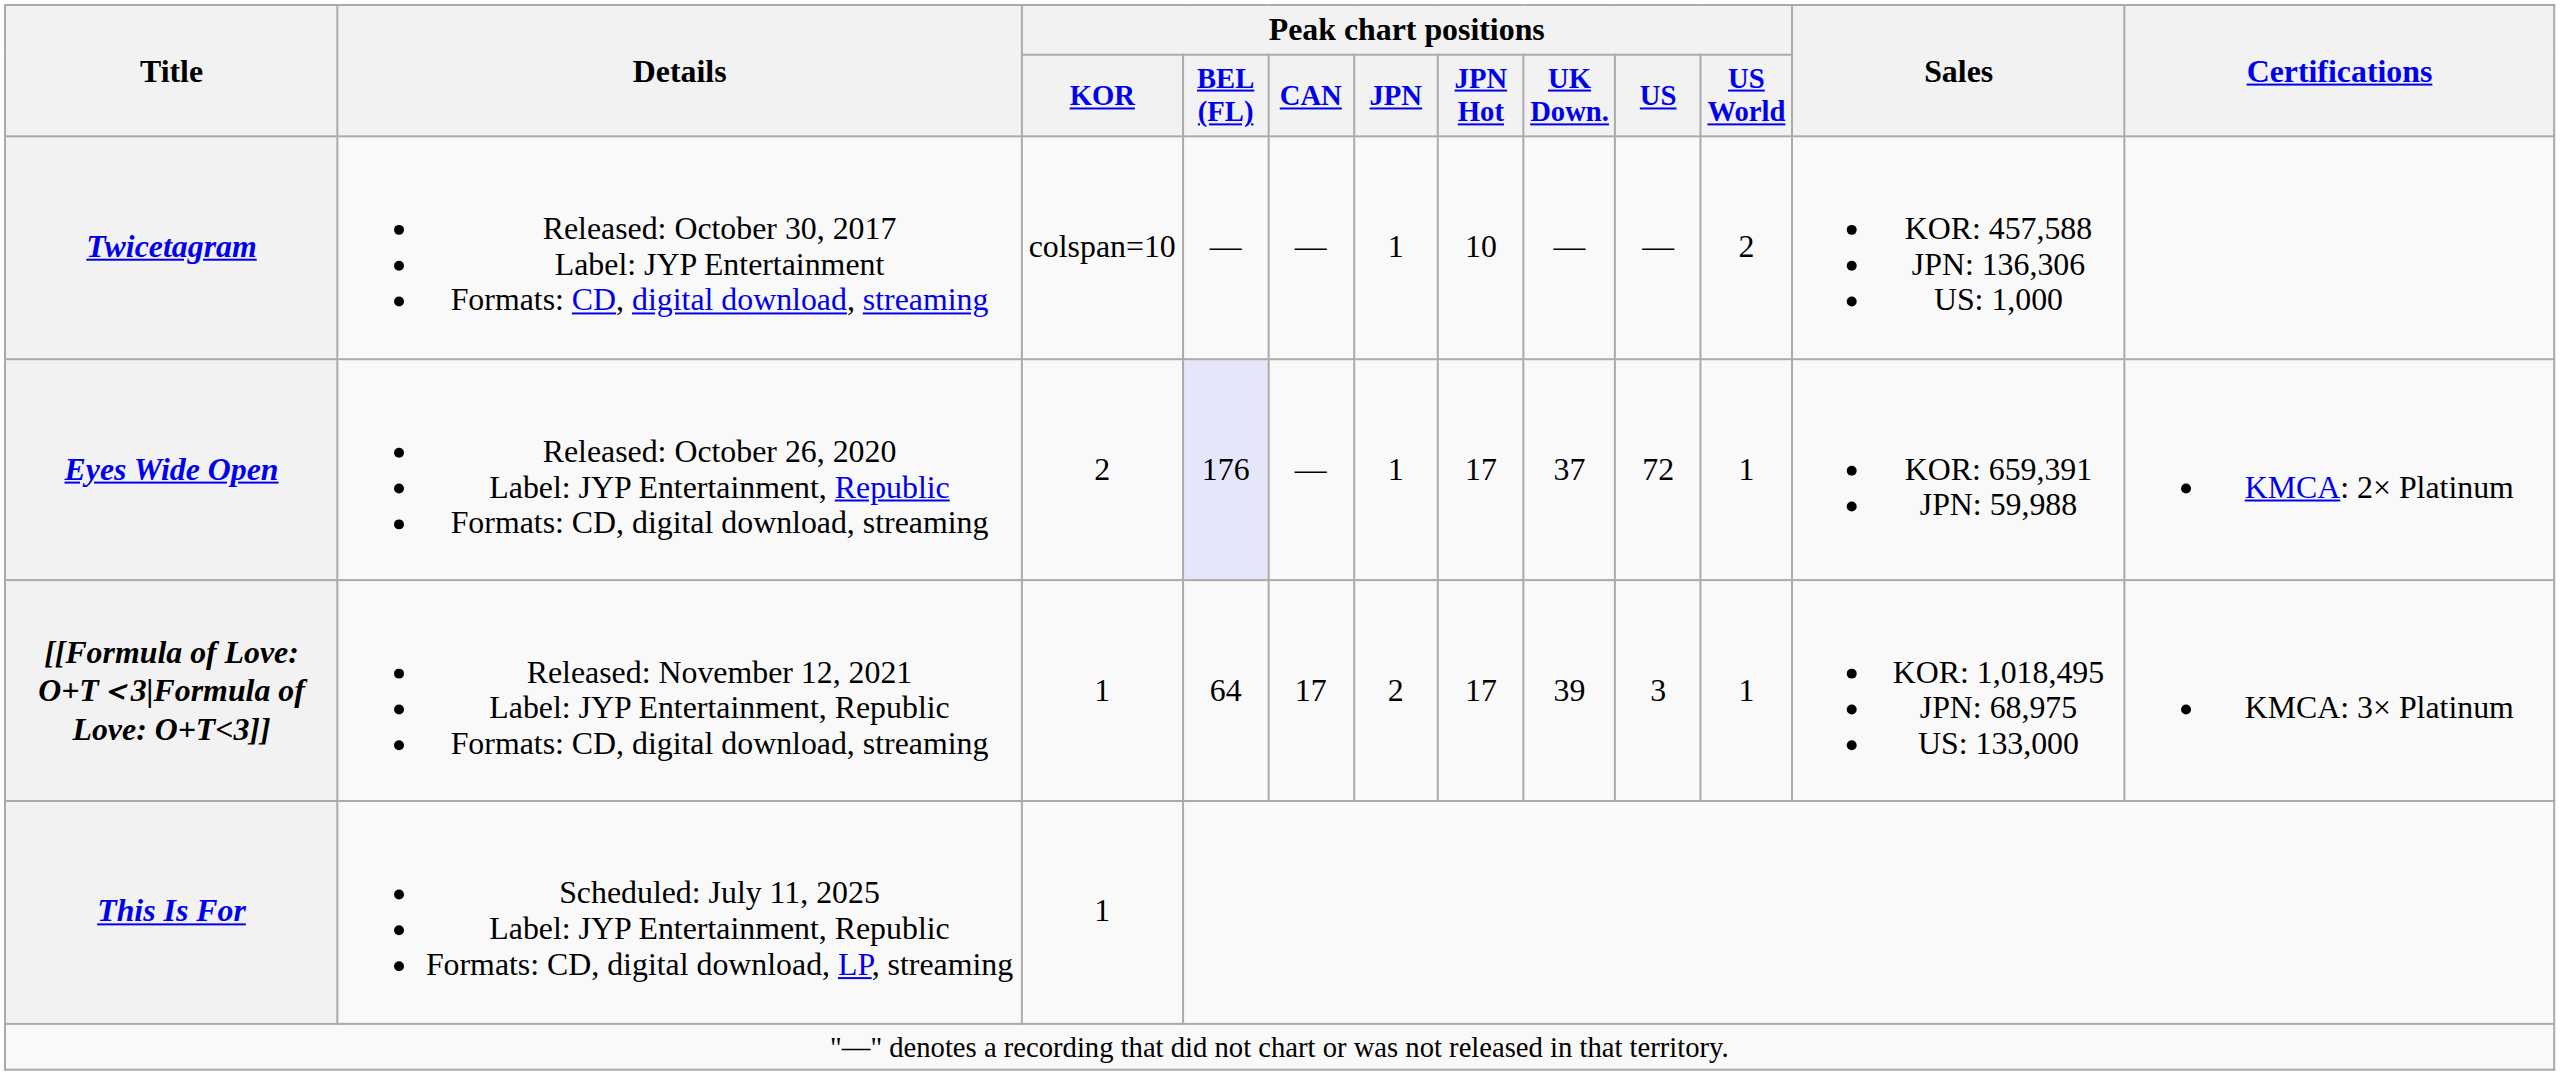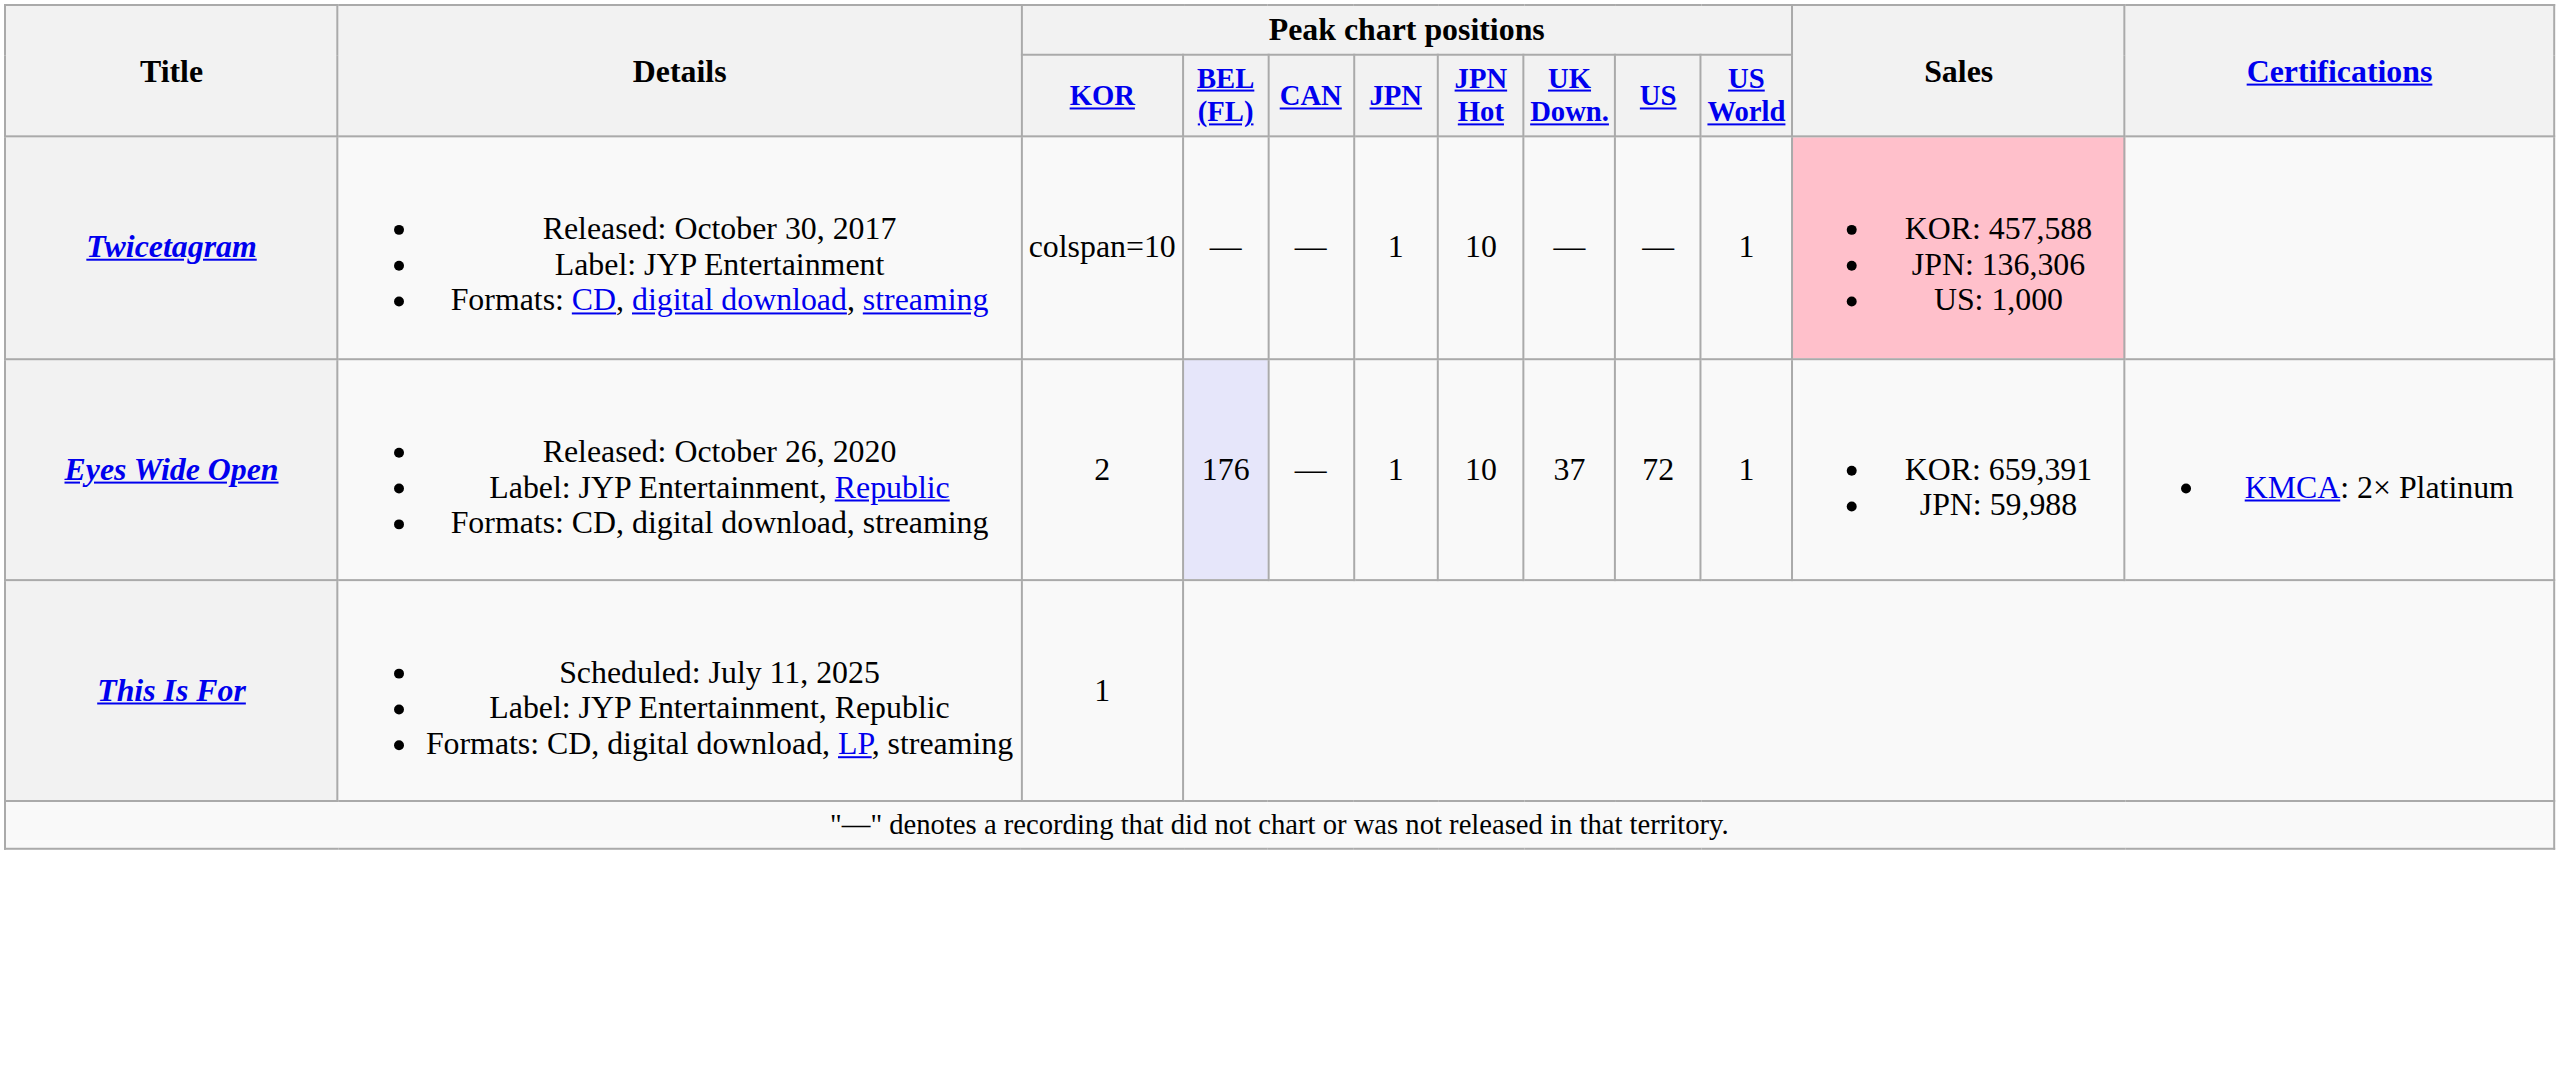(1746, 246) 2 -> (1746, 246) 1
(1959, 265) no background -> (1959, 265) pink background
(1481, 468) 17 -> (1481, 468) 10
- row: (172, 690)
